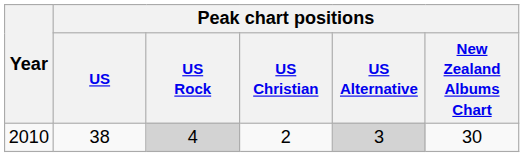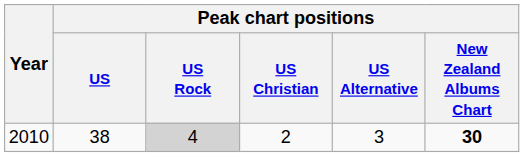(379, 137) lightgrey background -> (379, 137) no background
(472, 137) normal -> (472, 137) bold
